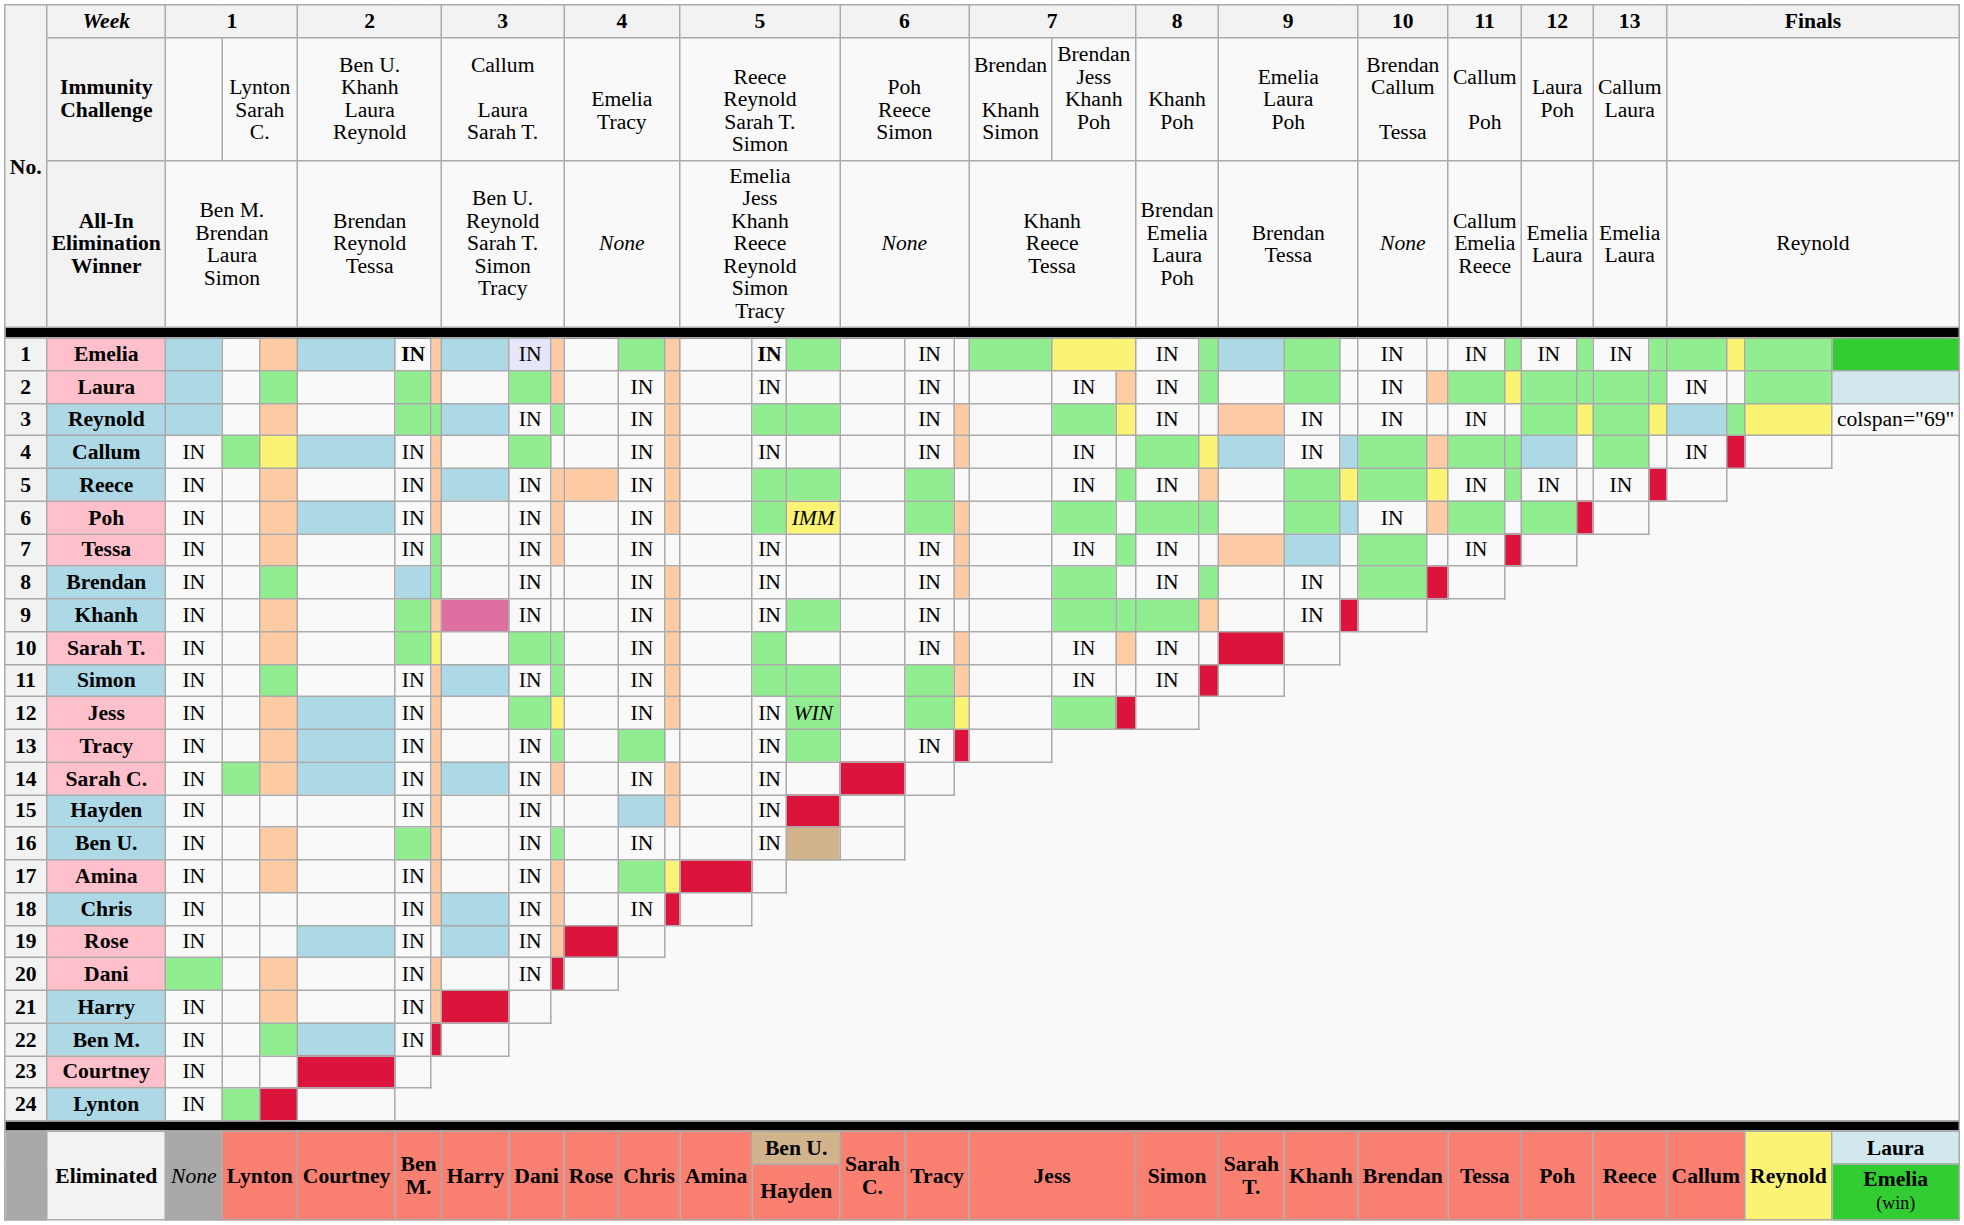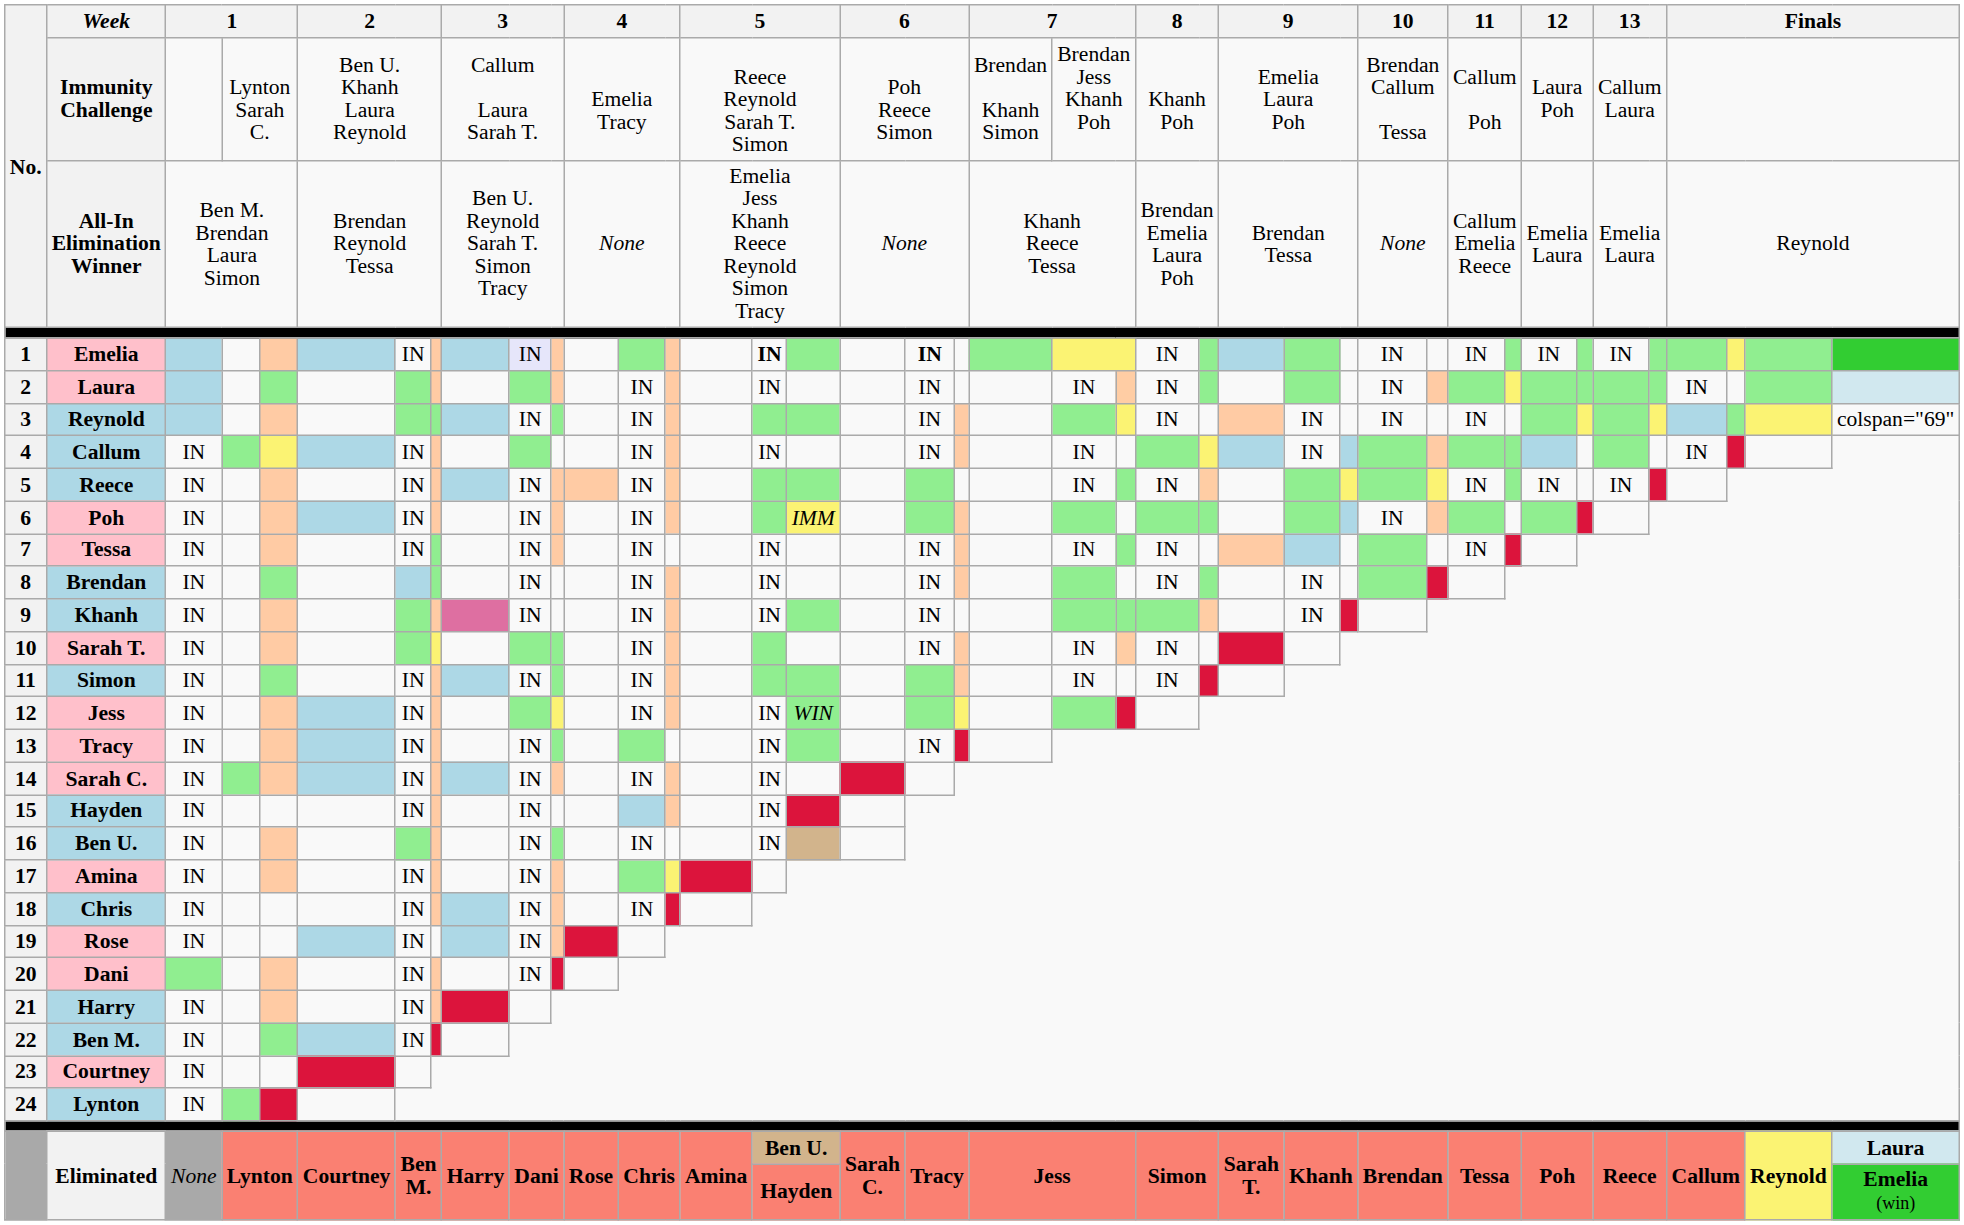(413, 354) bold -> (413, 354) normal
(930, 354) normal -> (930, 354) bold
